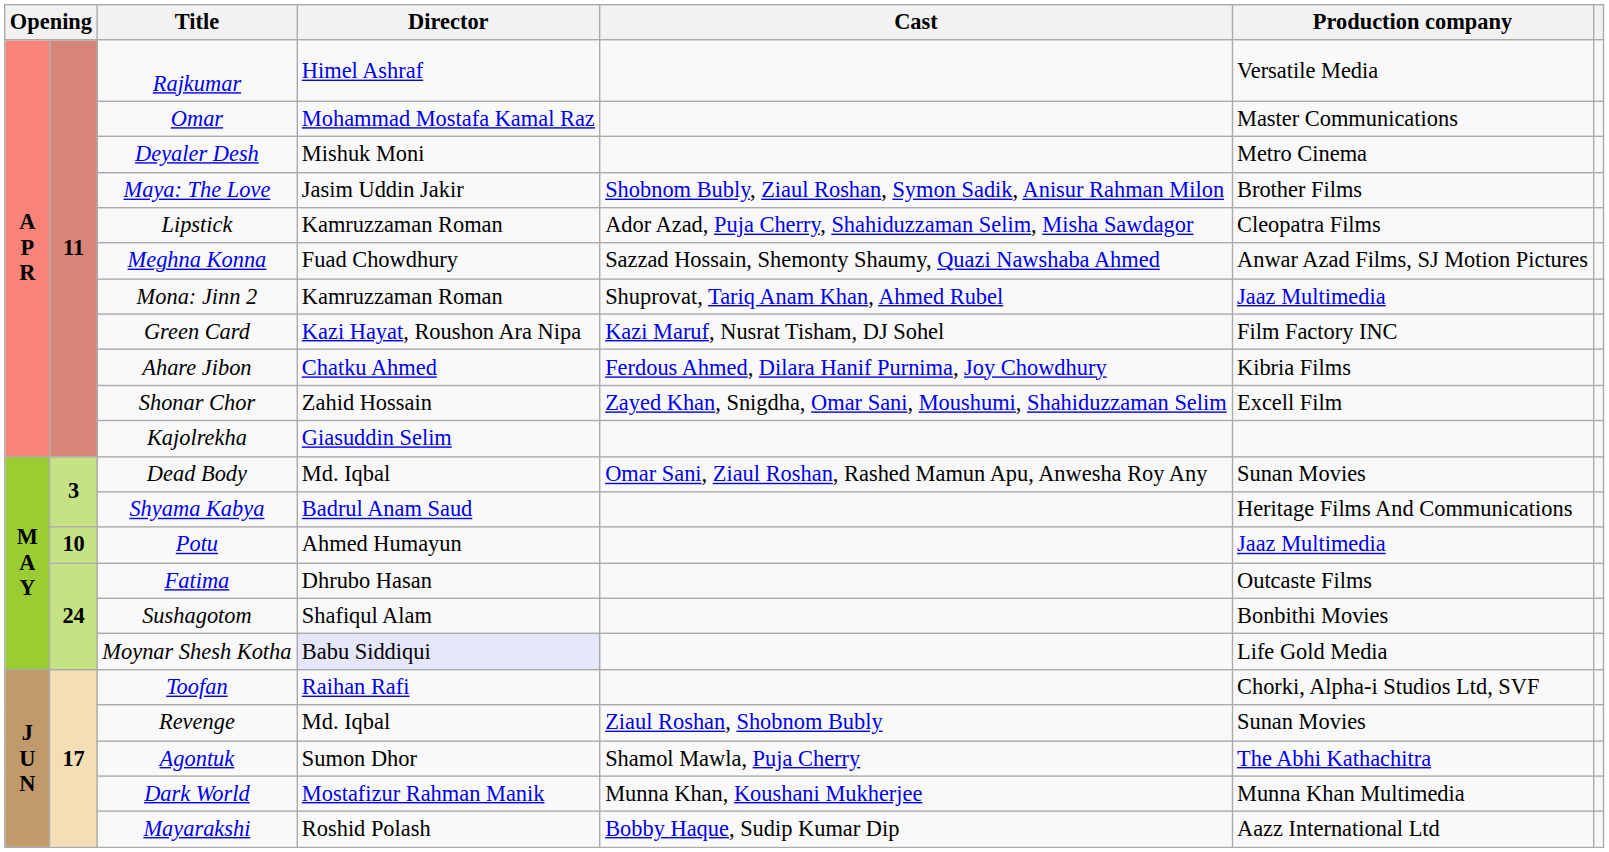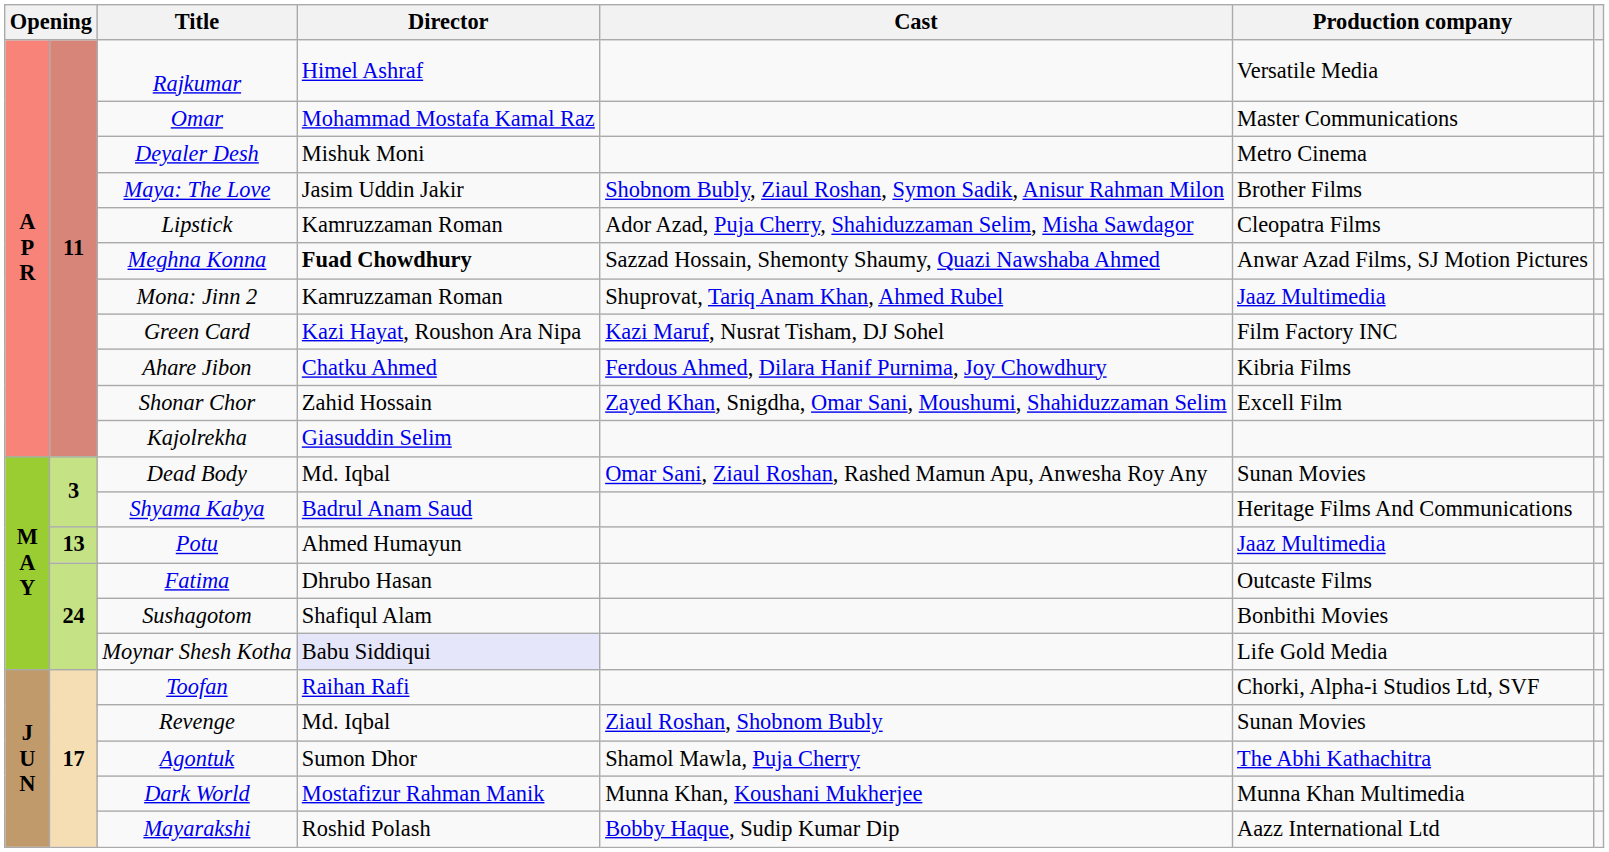(380, 260) normal -> (387, 260) bold
(74, 544) 10 -> (74, 544) 13
